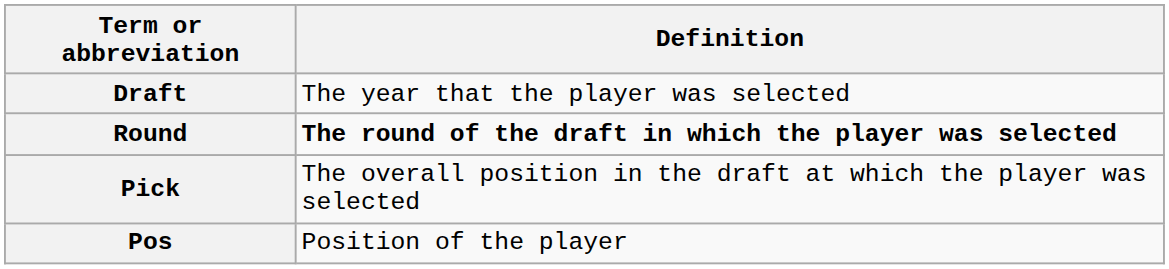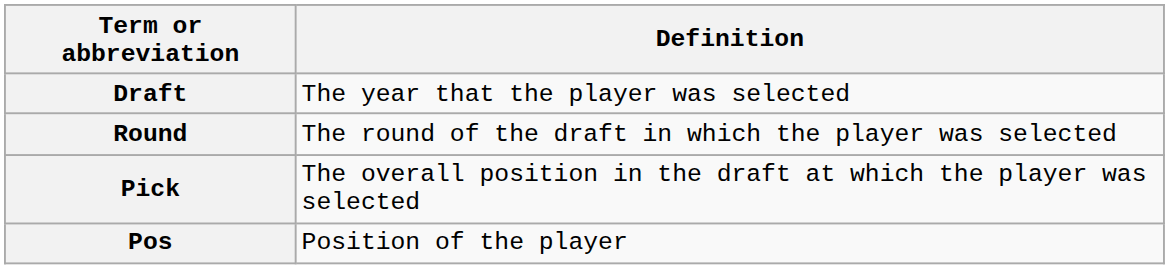(709, 134) bold -> (709, 134) normal
